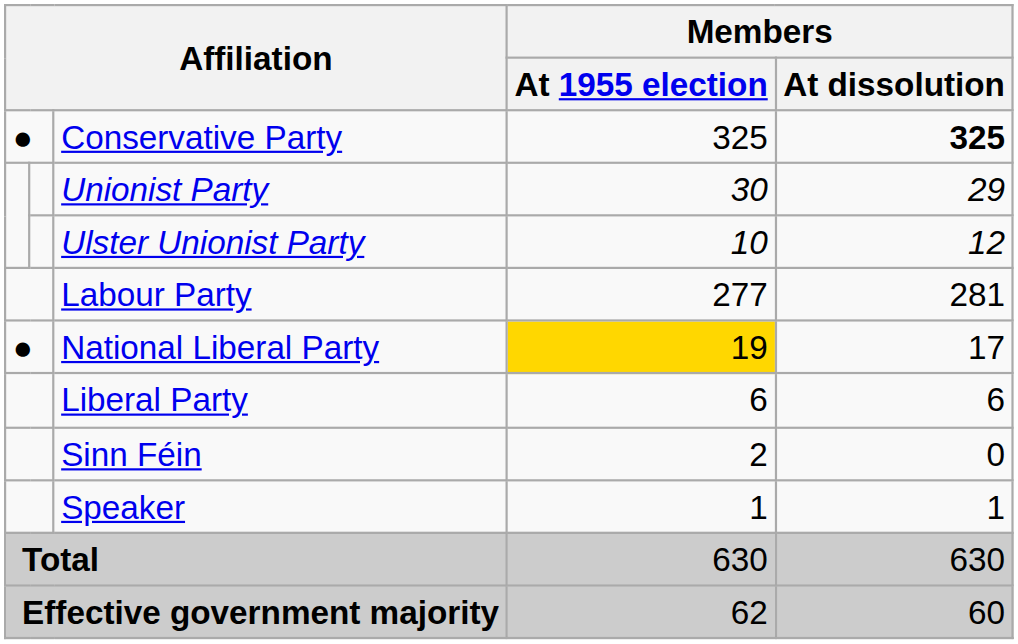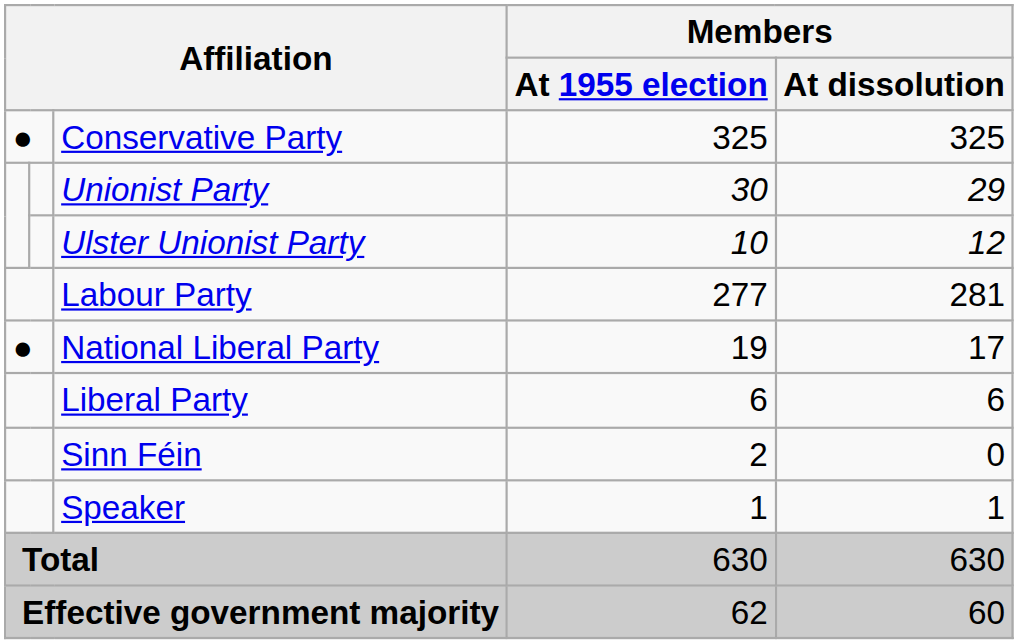(977, 137) bold -> (977, 137) normal
(749, 348) gold background -> (749, 348) no background
